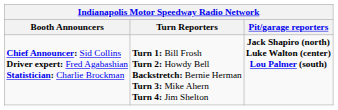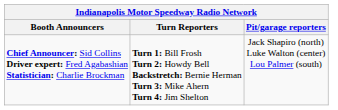(288, 53) bold -> (286, 53) normal
